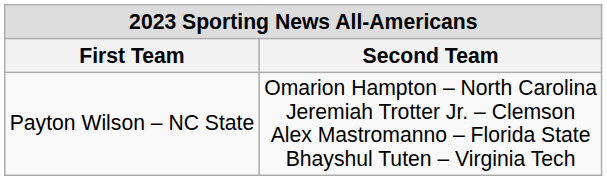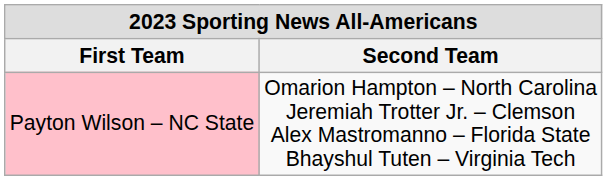(132, 124) no background -> (132, 124) pink background
